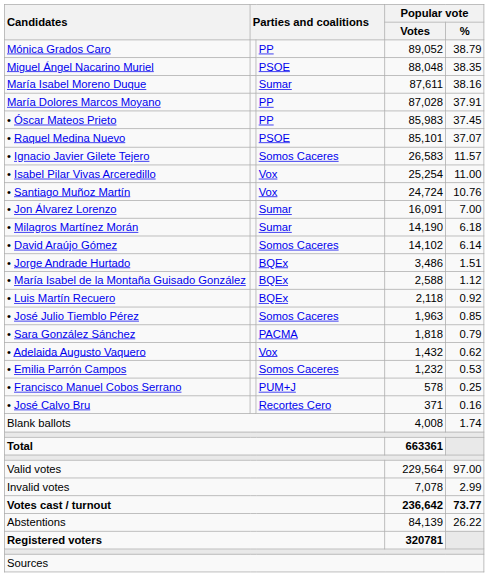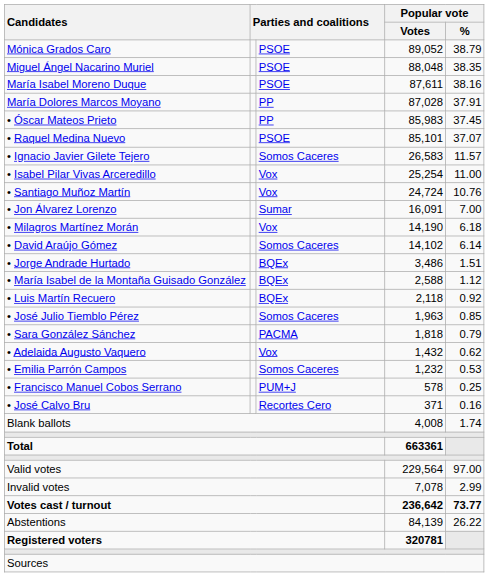(266, 49) PP -> (274, 49) PSOE
(275, 85) Sumar -> (274, 85) PSOE
(275, 227) Sumar -> (268, 227) Vox
